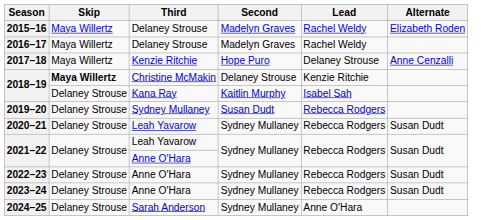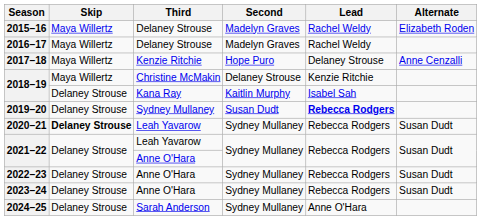(84, 77) bold -> (82, 77) normal
(344, 110) normal -> (351, 110) bold
(89, 126) normal -> (91, 126) bold
